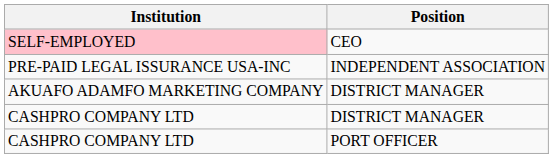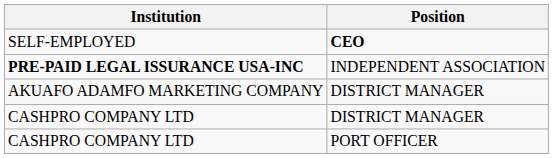(72, 41) pink background -> (72, 41) no background
(346, 41) normal -> (348, 41) bold
(149, 66) normal -> (156, 66) bold
